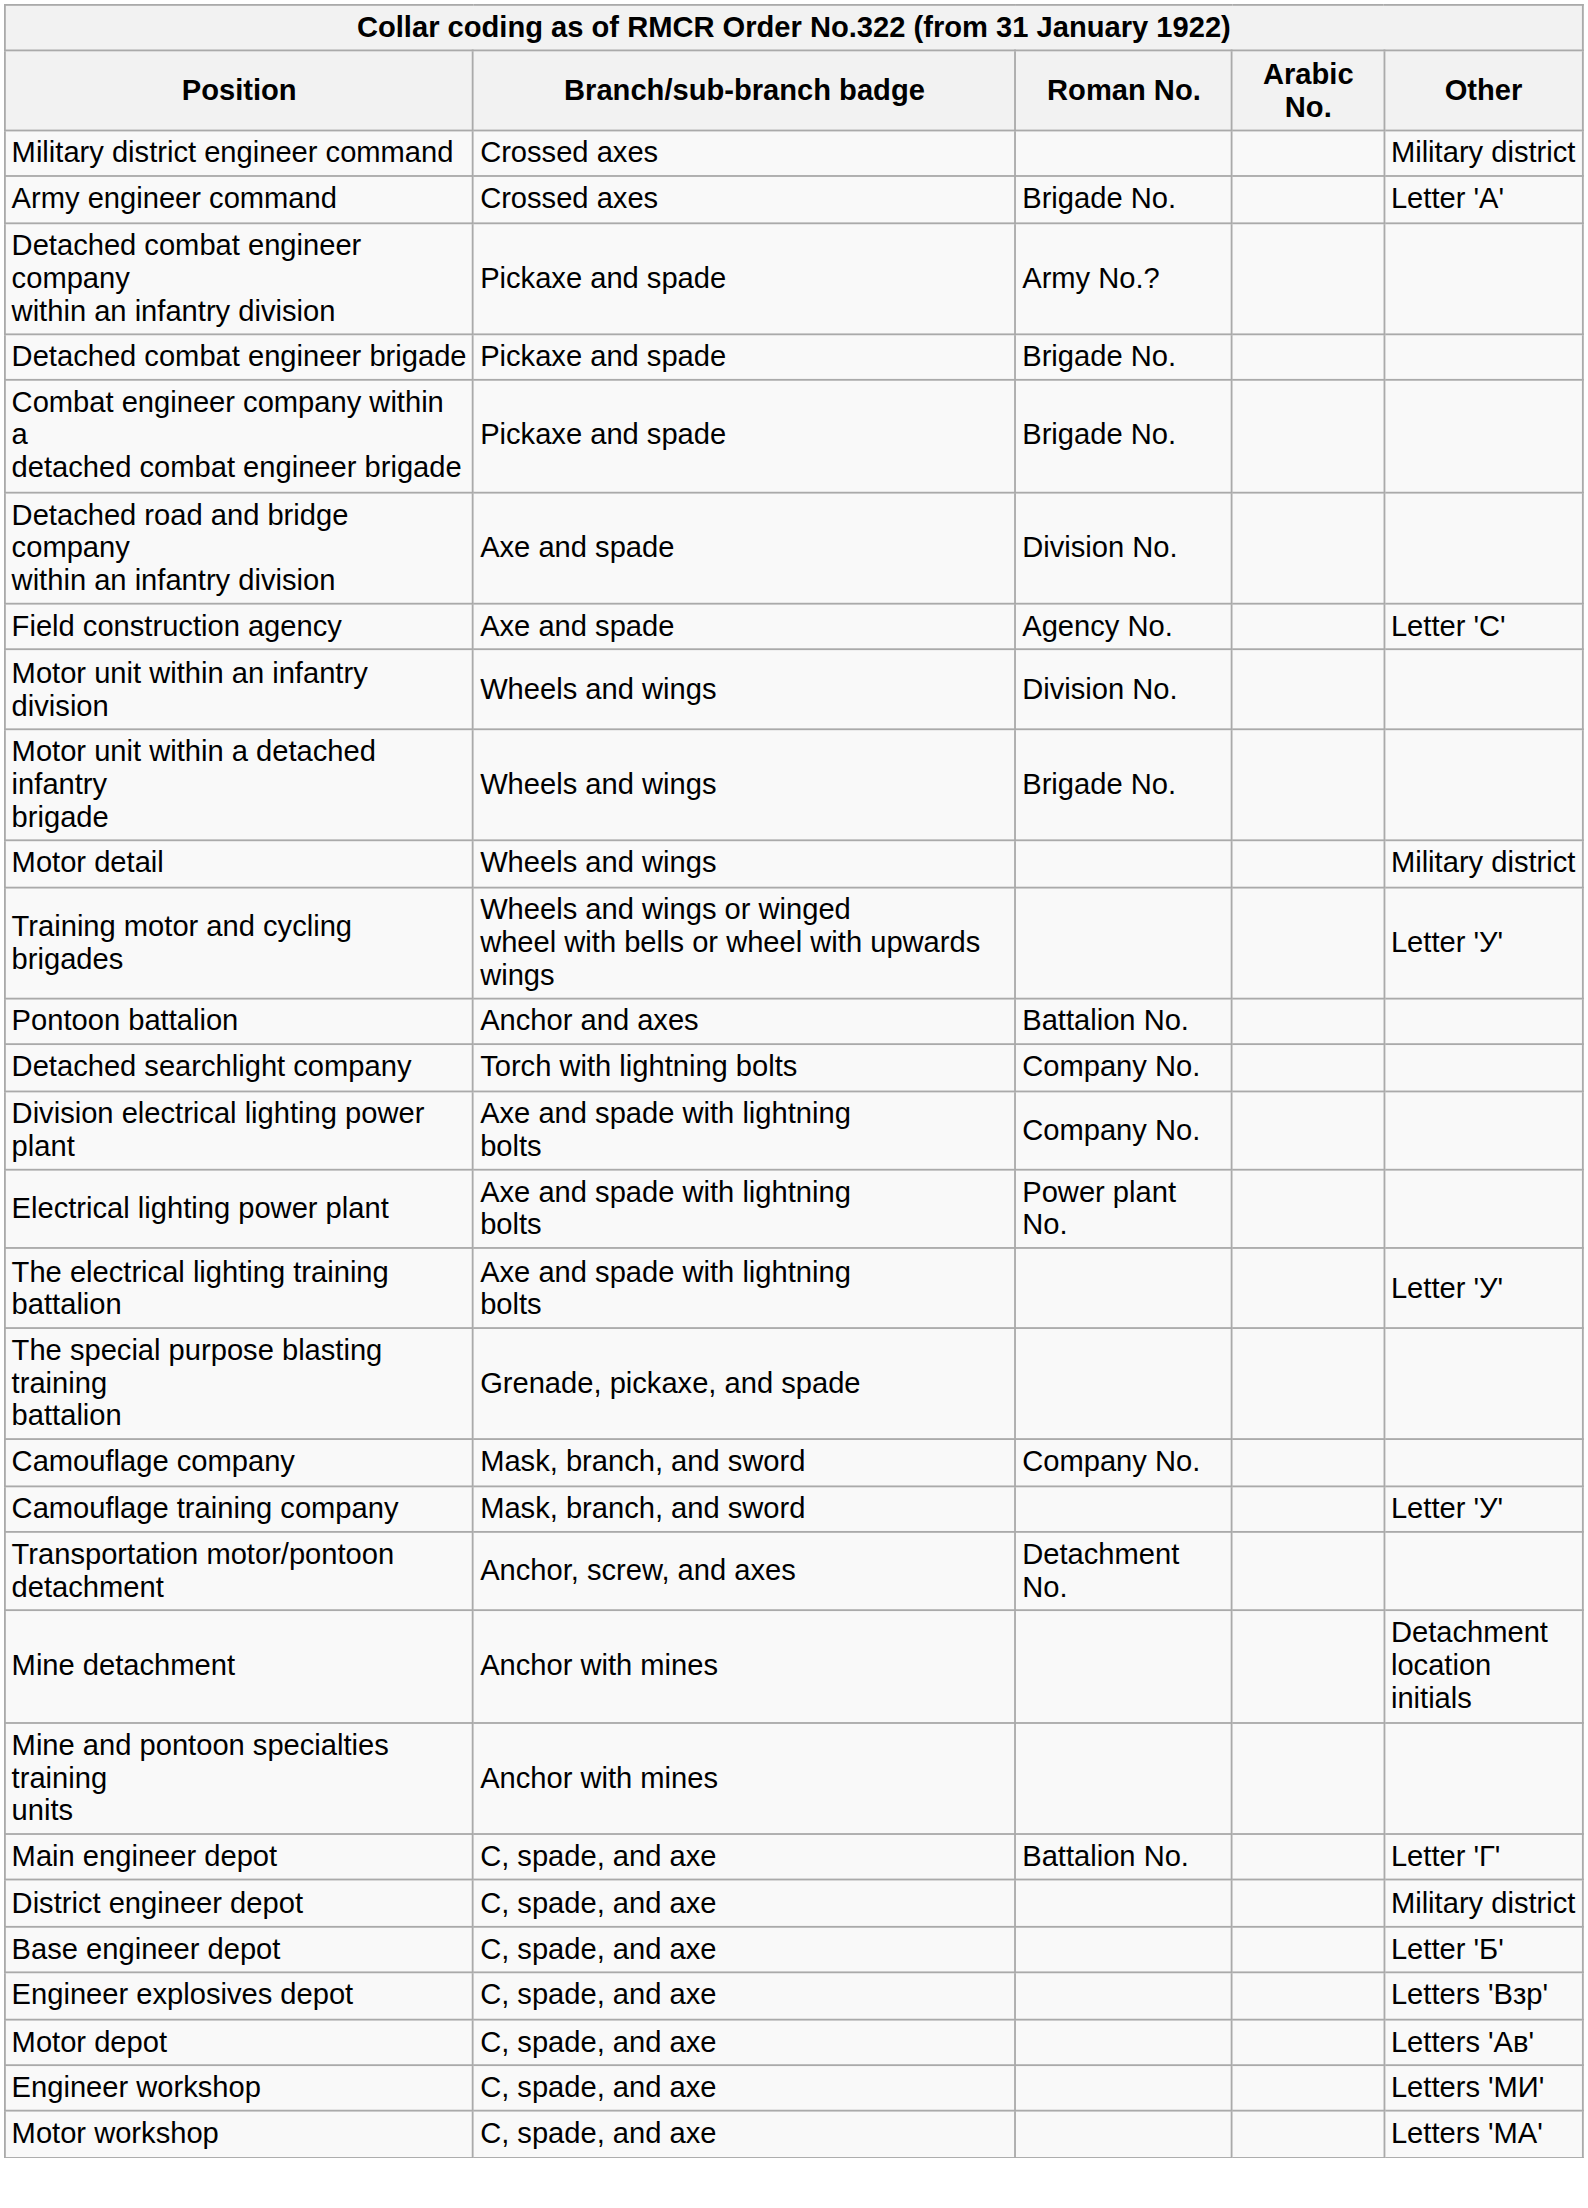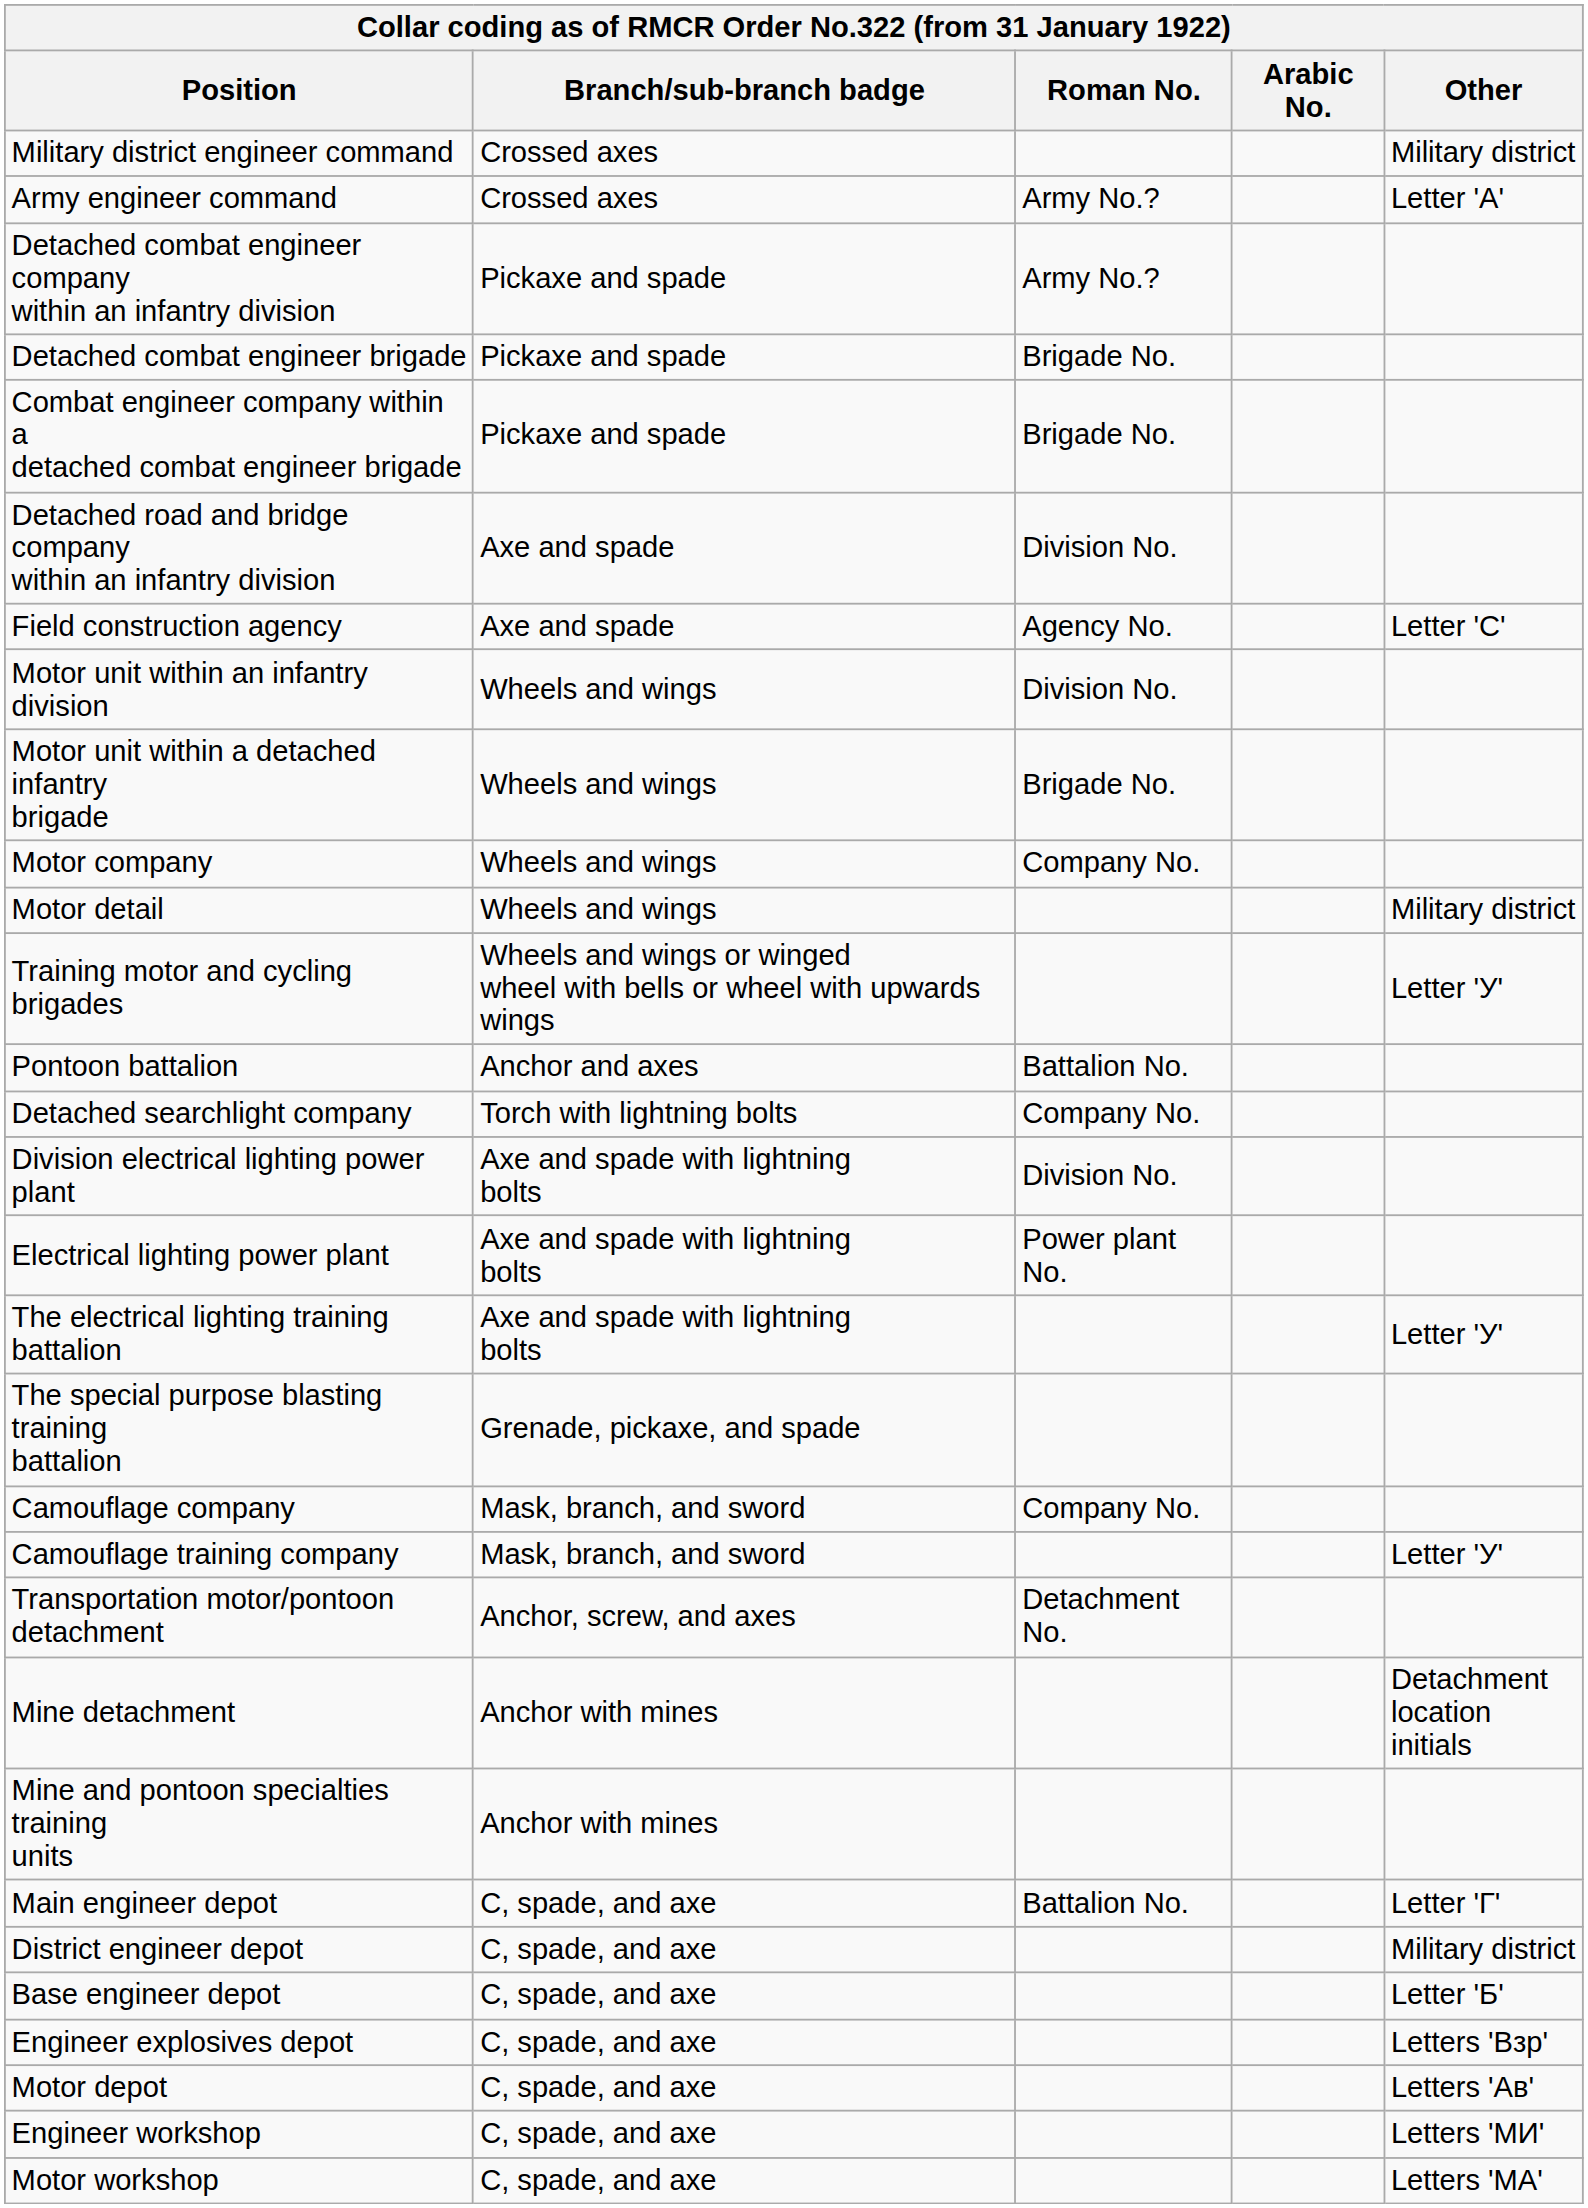(1099, 198) Brigade No. -> (1091, 198) Army No.?
+ row: (112, 863)
(1111, 1129) Company No. -> (1100, 1176) Division No.
